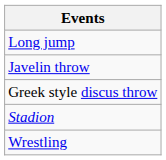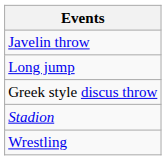(41, 42) Long jump -> (49, 42) Javelin throw
(49, 67) Javelin throw -> (41, 67) Long jump
